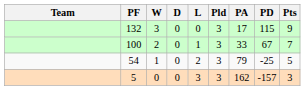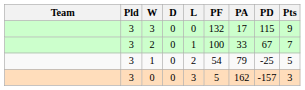columns swapped: (219, 12) <-> (134, 12)
